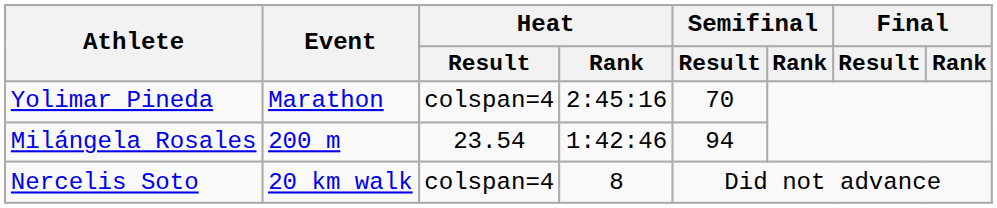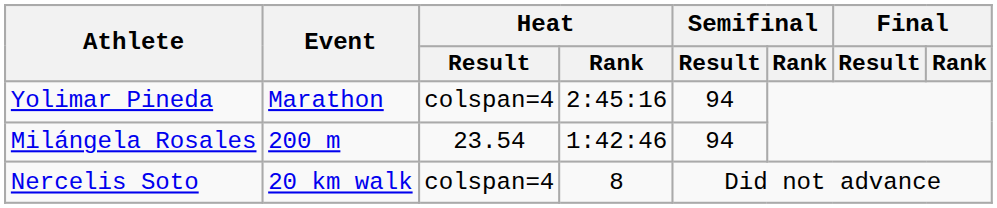(720, 101) 70 -> (720, 101) 94
